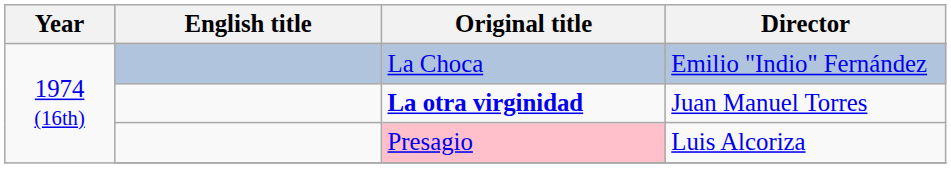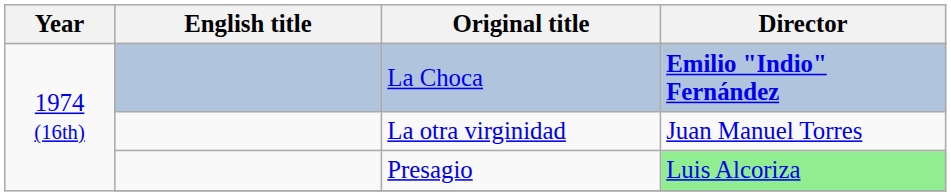(799, 63) normal -> (746, 77) bold
(485, 102) bold -> (477, 130) normal
(430, 142) pink background -> (430, 170) no background
(738, 142) no background -> (733, 170) lightgreen background
